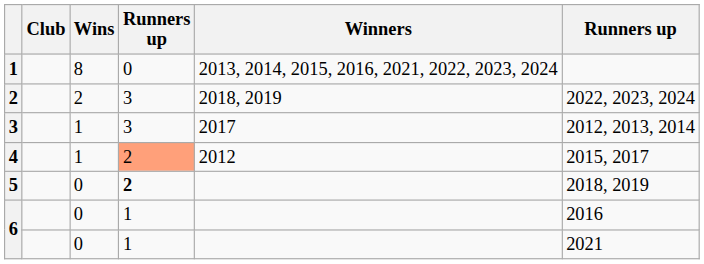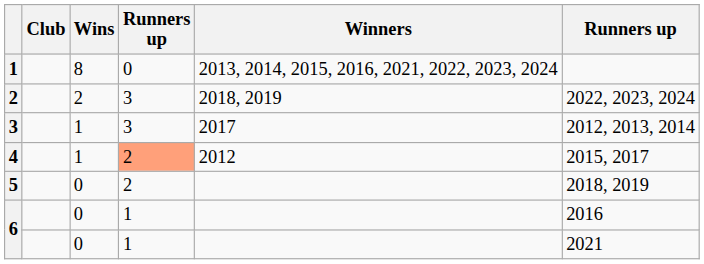(127, 185) bold -> (127, 185) normal
